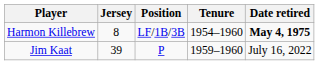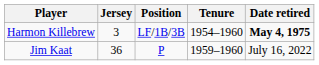(116, 32) 8 -> (116, 32) 3
(116, 50) 39 -> (116, 50) 36
